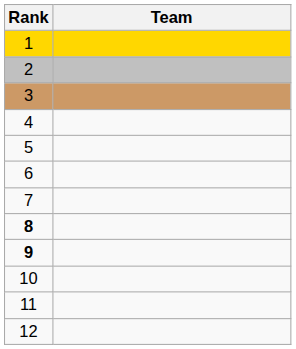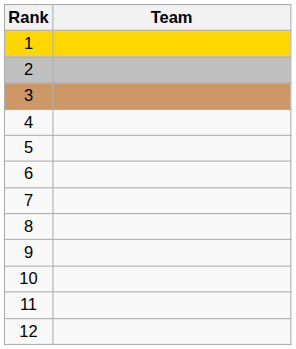(28, 226) bold -> (28, 226) normal
(28, 252) bold -> (28, 252) normal
